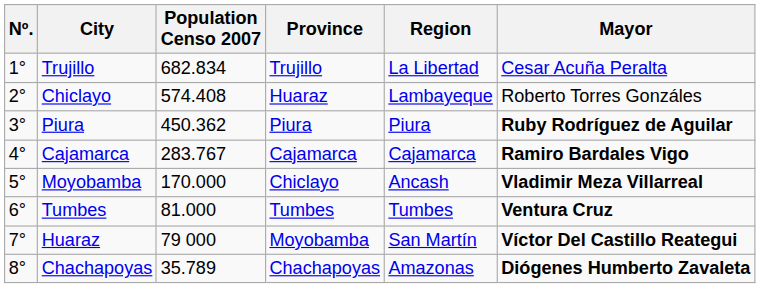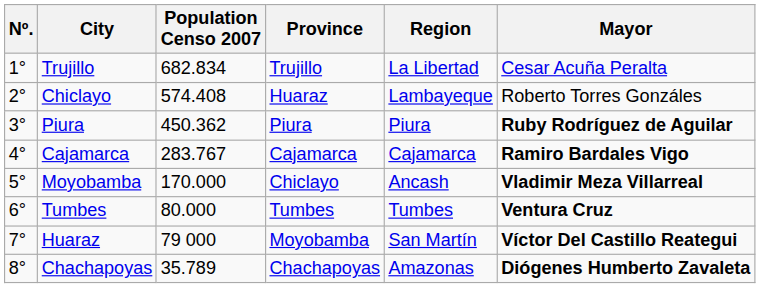(188, 211) 81.000 -> (188, 211) 80.000
